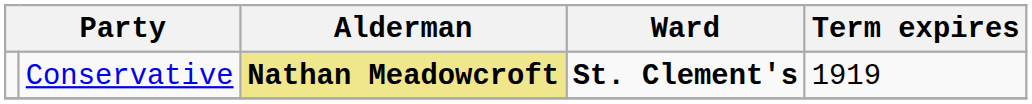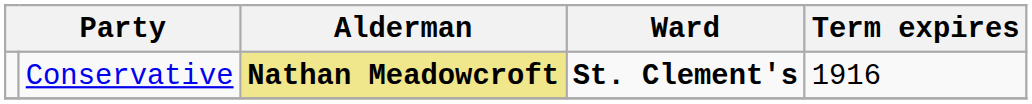(846, 76) 1919 -> (846, 76) 1916
